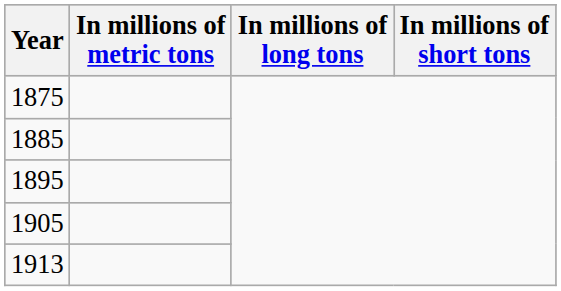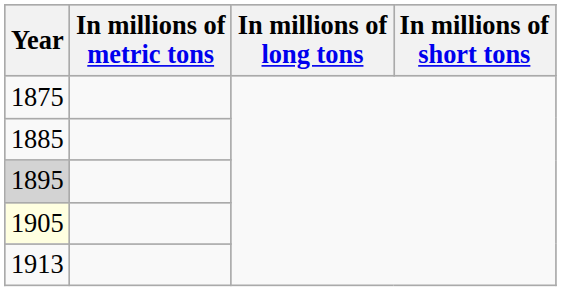(37, 180) no background -> (37, 180) lightgrey background
(37, 222) no background -> (37, 222) lightyellow background
